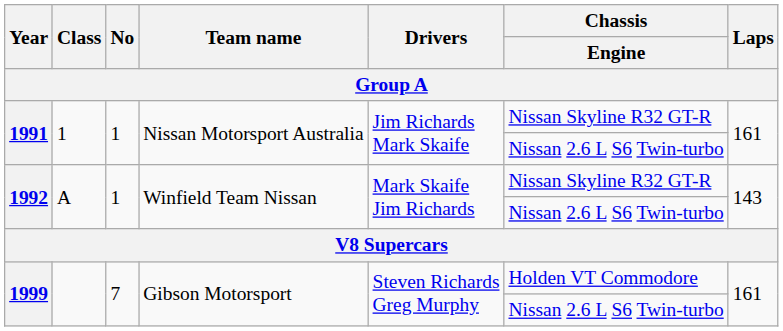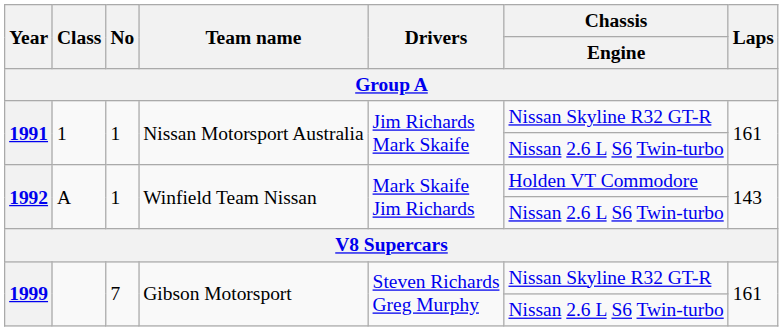(610, 181) Nissan Skyline R32 GT-R -> (603, 181) Holden VT Commodore
(603, 277) Holden VT Commodore -> (610, 277) Nissan Skyline R32 GT-R
